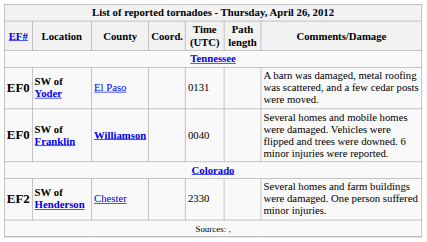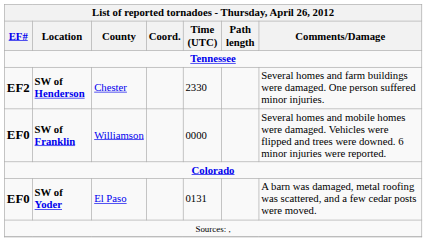rows swapped: (60, 199) <-> (49, 88)
(120, 135) bold -> (119, 135) normal
(199, 135) 0040 -> (196, 135) 0000
